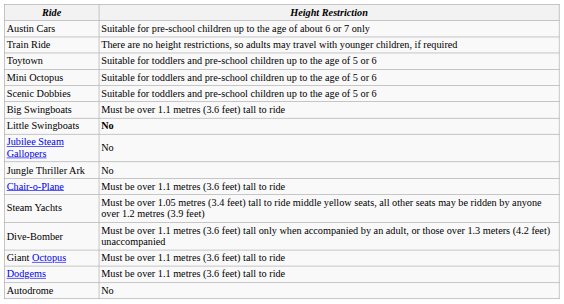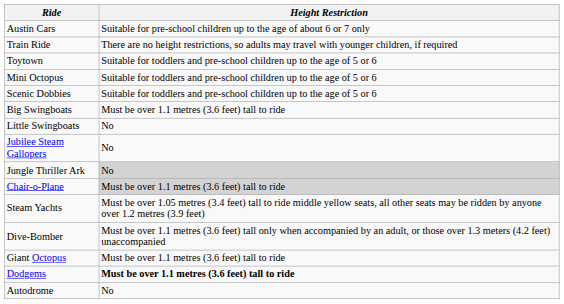(107, 126) bold -> (107, 126) normal
(107, 170) no background -> (107, 170) lightgrey background
(193, 186) no background -> (193, 186) lightgrey background
(193, 274) normal -> (198, 274) bold
